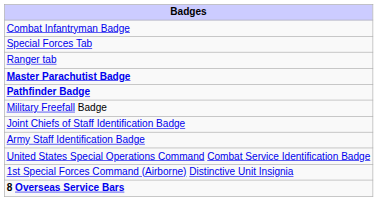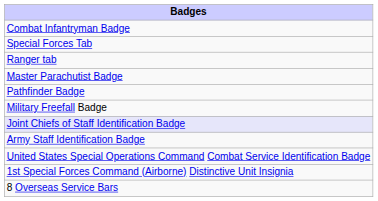(69, 76) bold -> (65, 76) normal
(48, 92) bold -> (46, 92) normal
(96, 124) no background -> (96, 124) lavender background
(65, 188) bold -> (62, 188) normal
